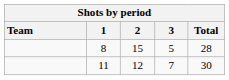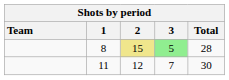(138, 48) no background -> (138, 48) khaki background
(171, 48) no background -> (171, 48) lightgreen background
